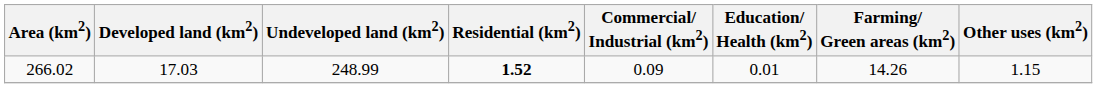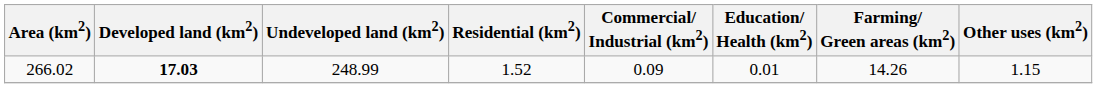(178, 69) normal -> (178, 69) bold
(516, 69) bold -> (516, 69) normal
